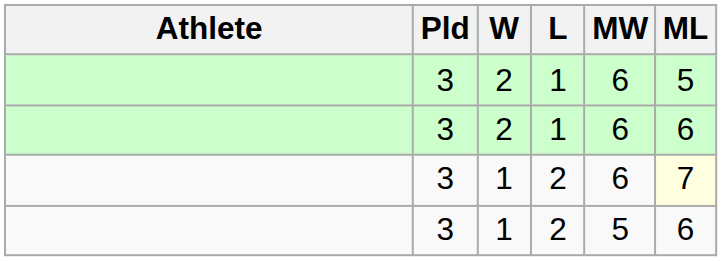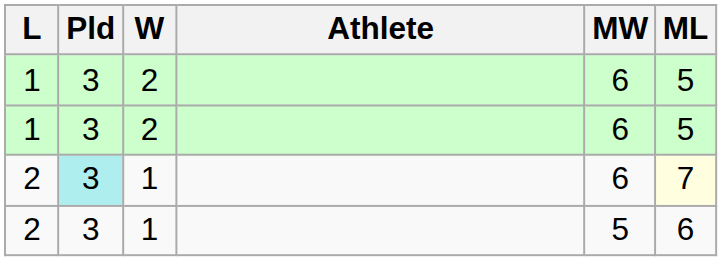columns swapped: (209, 29) <-> (558, 29)
(685, 129) 6 -> (685, 129) 5
(445, 179) no background -> (91, 179) paleturquoise background
